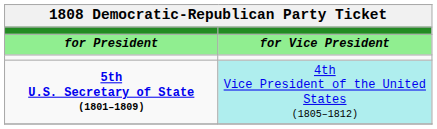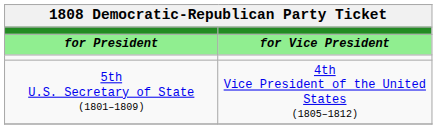(111, 92) bold -> (111, 91) normal
(325, 91) paleturquoise background -> (325, 91) no background
